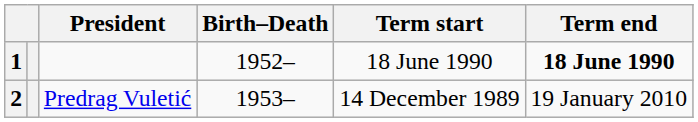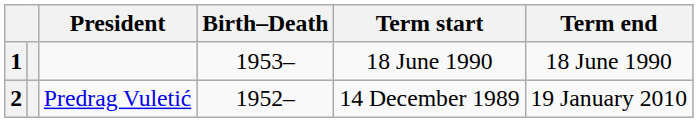(265, 60) 1952– -> (265, 60) 1953–
(609, 60) bold -> (609, 60) normal
(265, 98) 1953– -> (265, 98) 1952–
